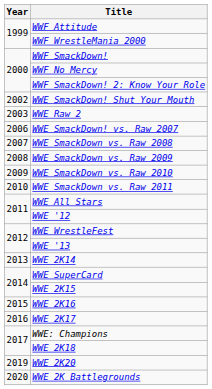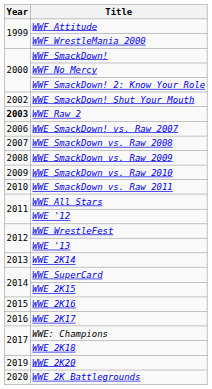(17, 114) normal -> (17, 114) bold
